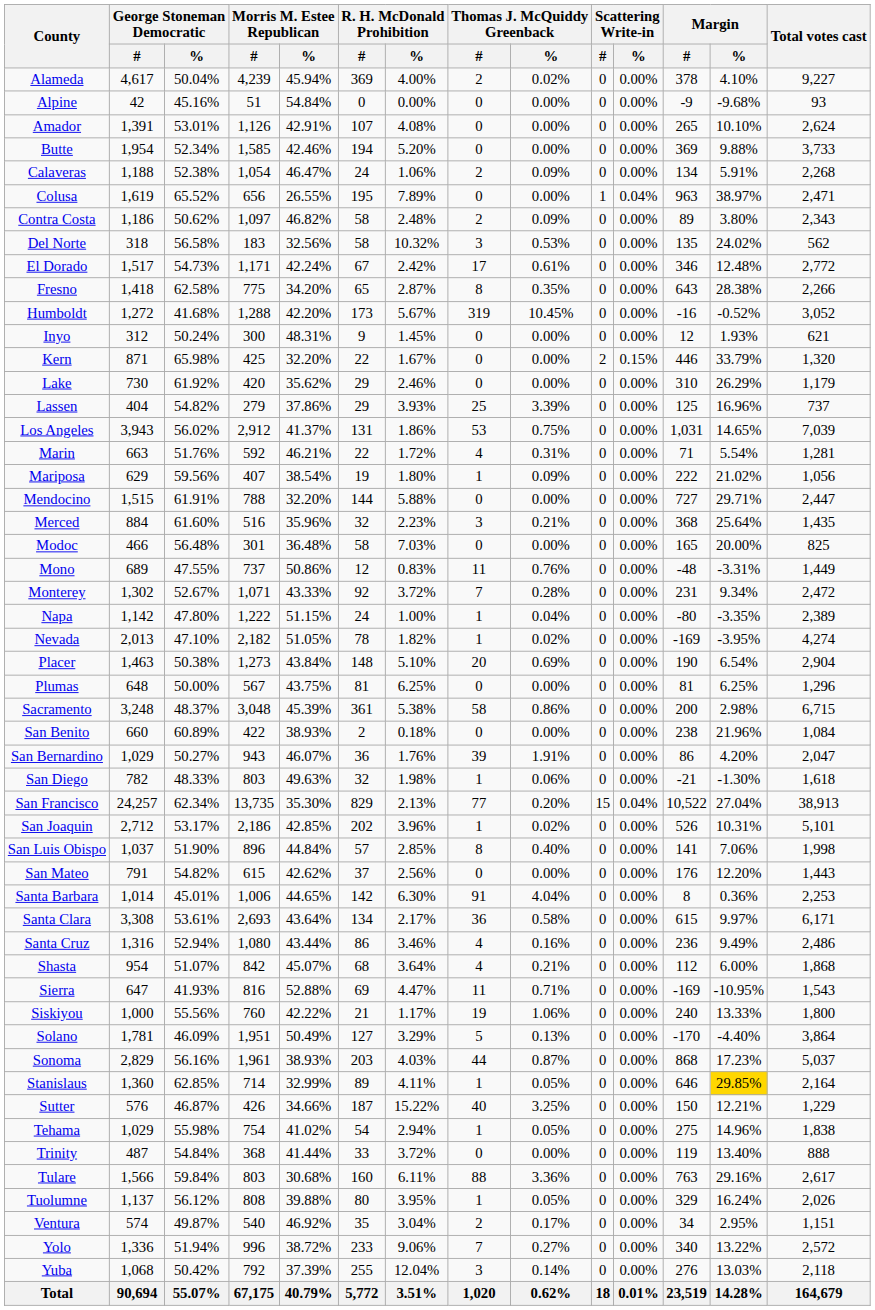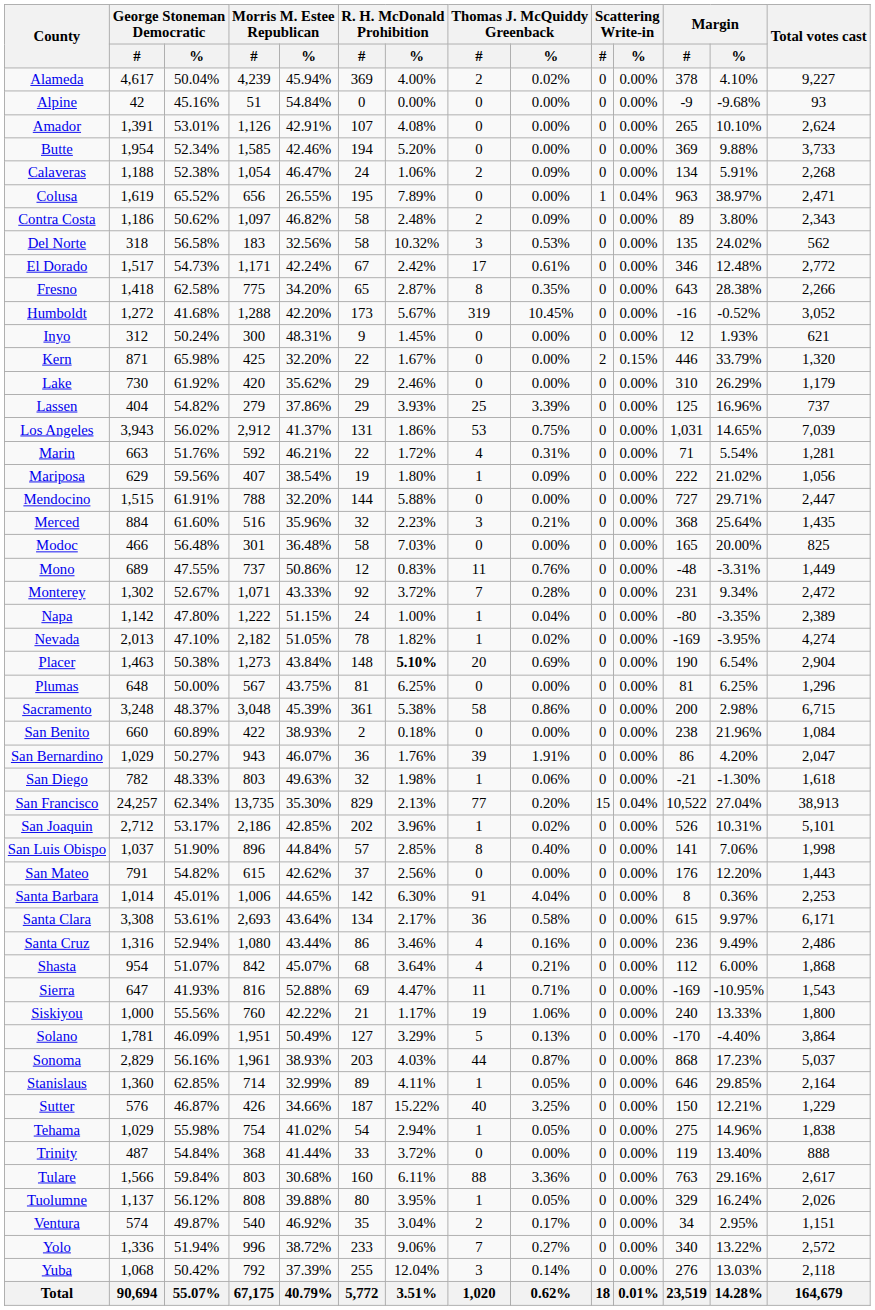(417, 663) normal -> (417, 663) bold
(739, 1083) gold background -> (739, 1083) no background
